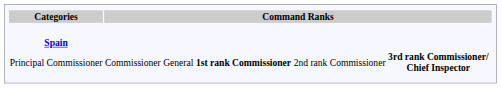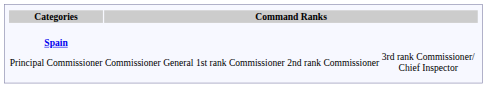(244, 62) bold -> (240, 62) normal
(438, 62) bold -> (428, 62) normal
